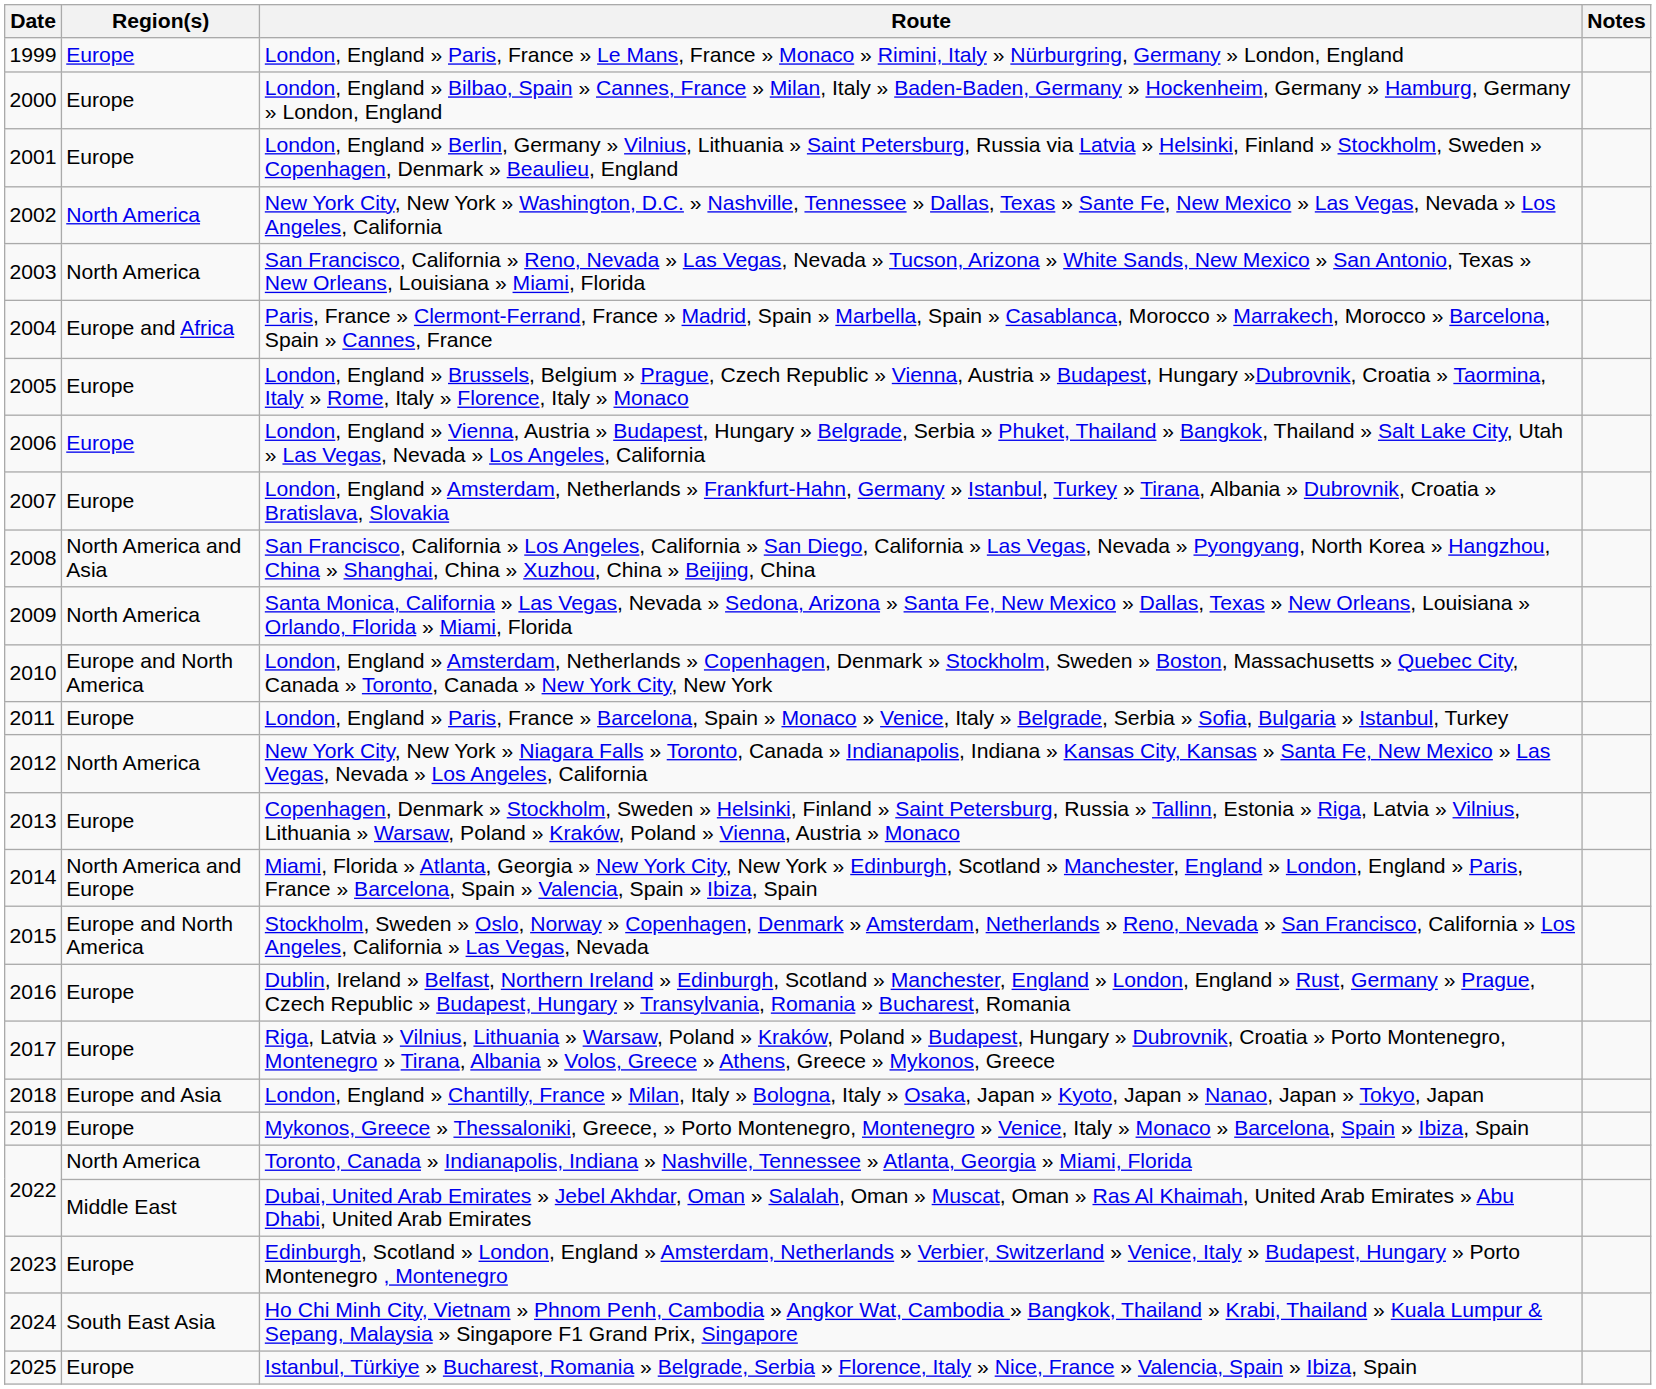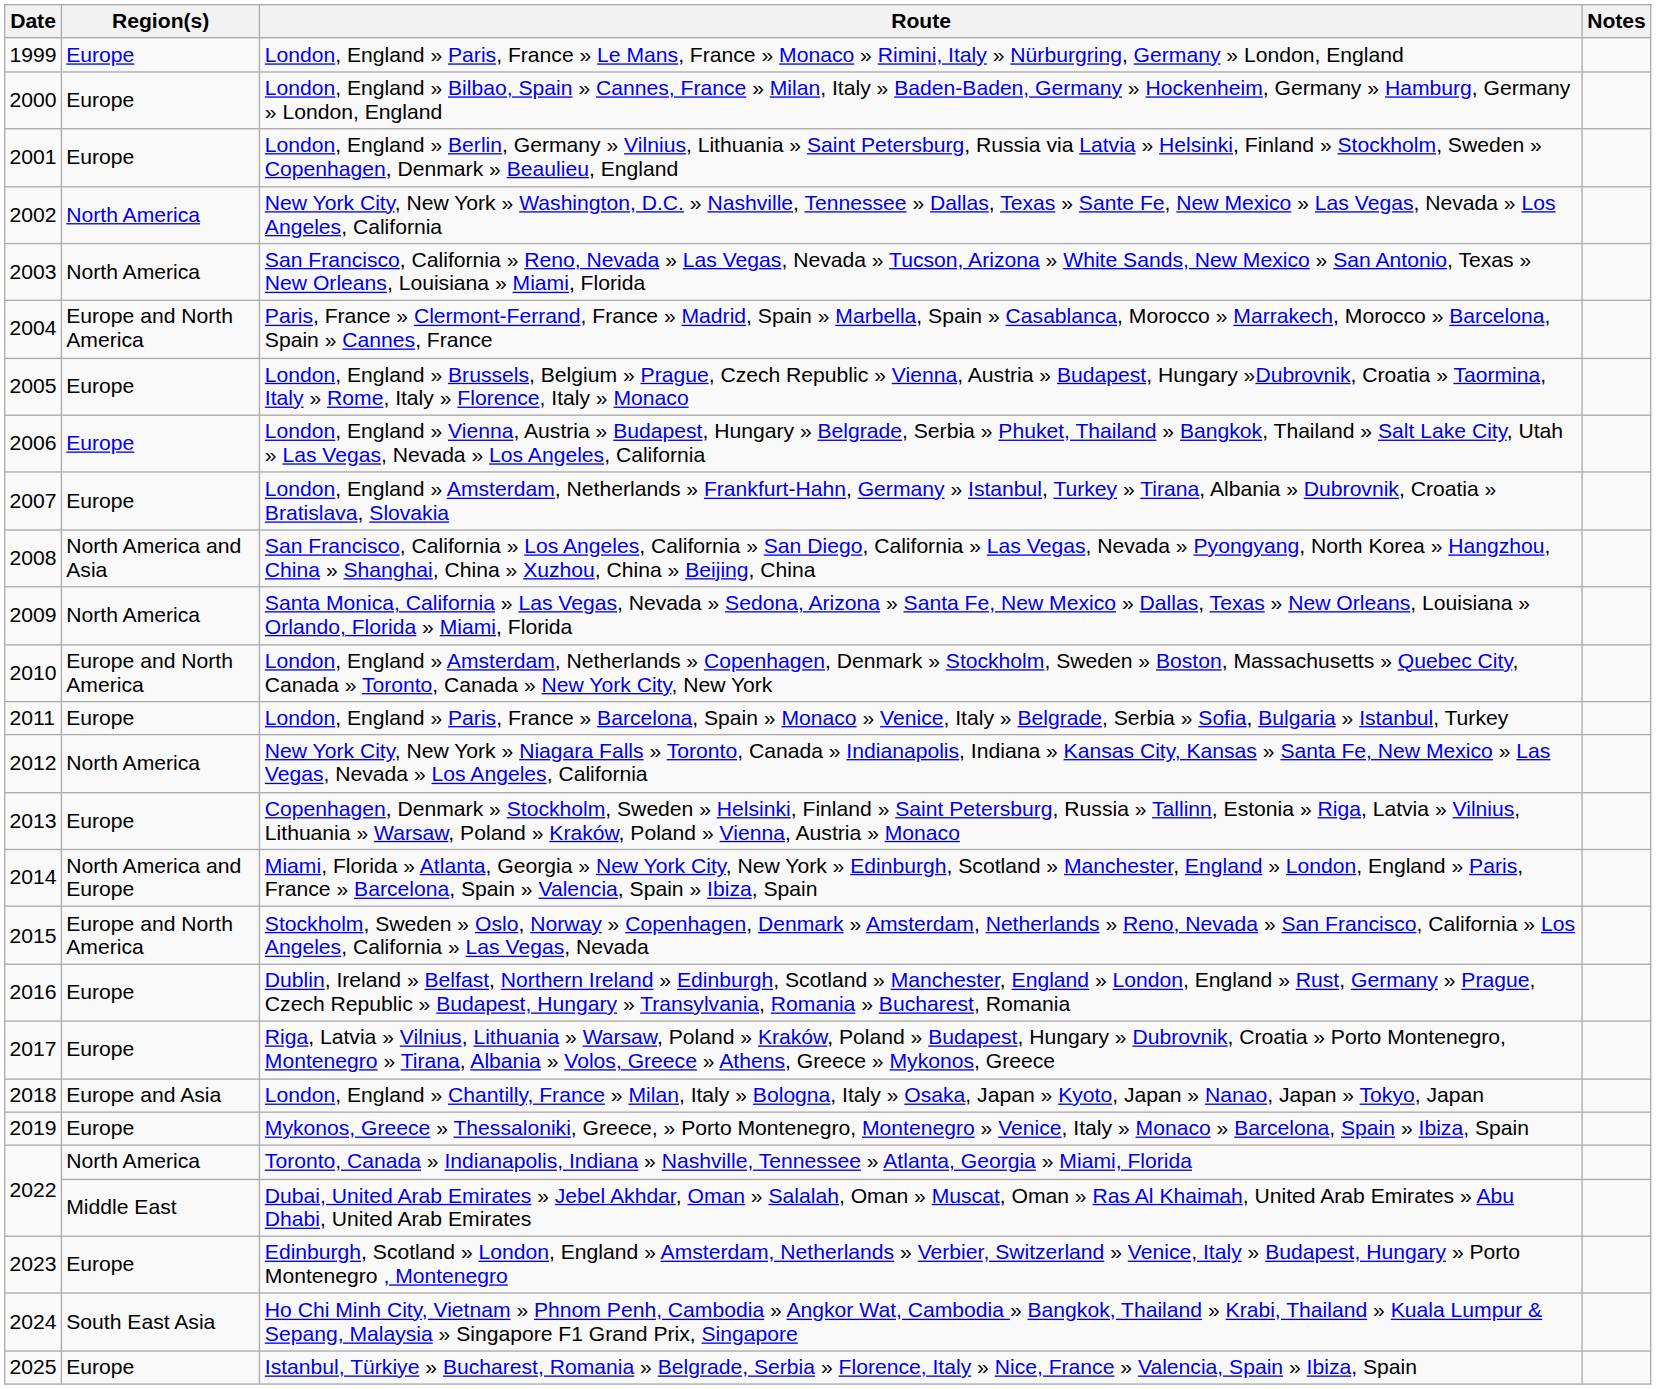(150, 329) Europe and Africa -> (150, 329) Europe and North America
